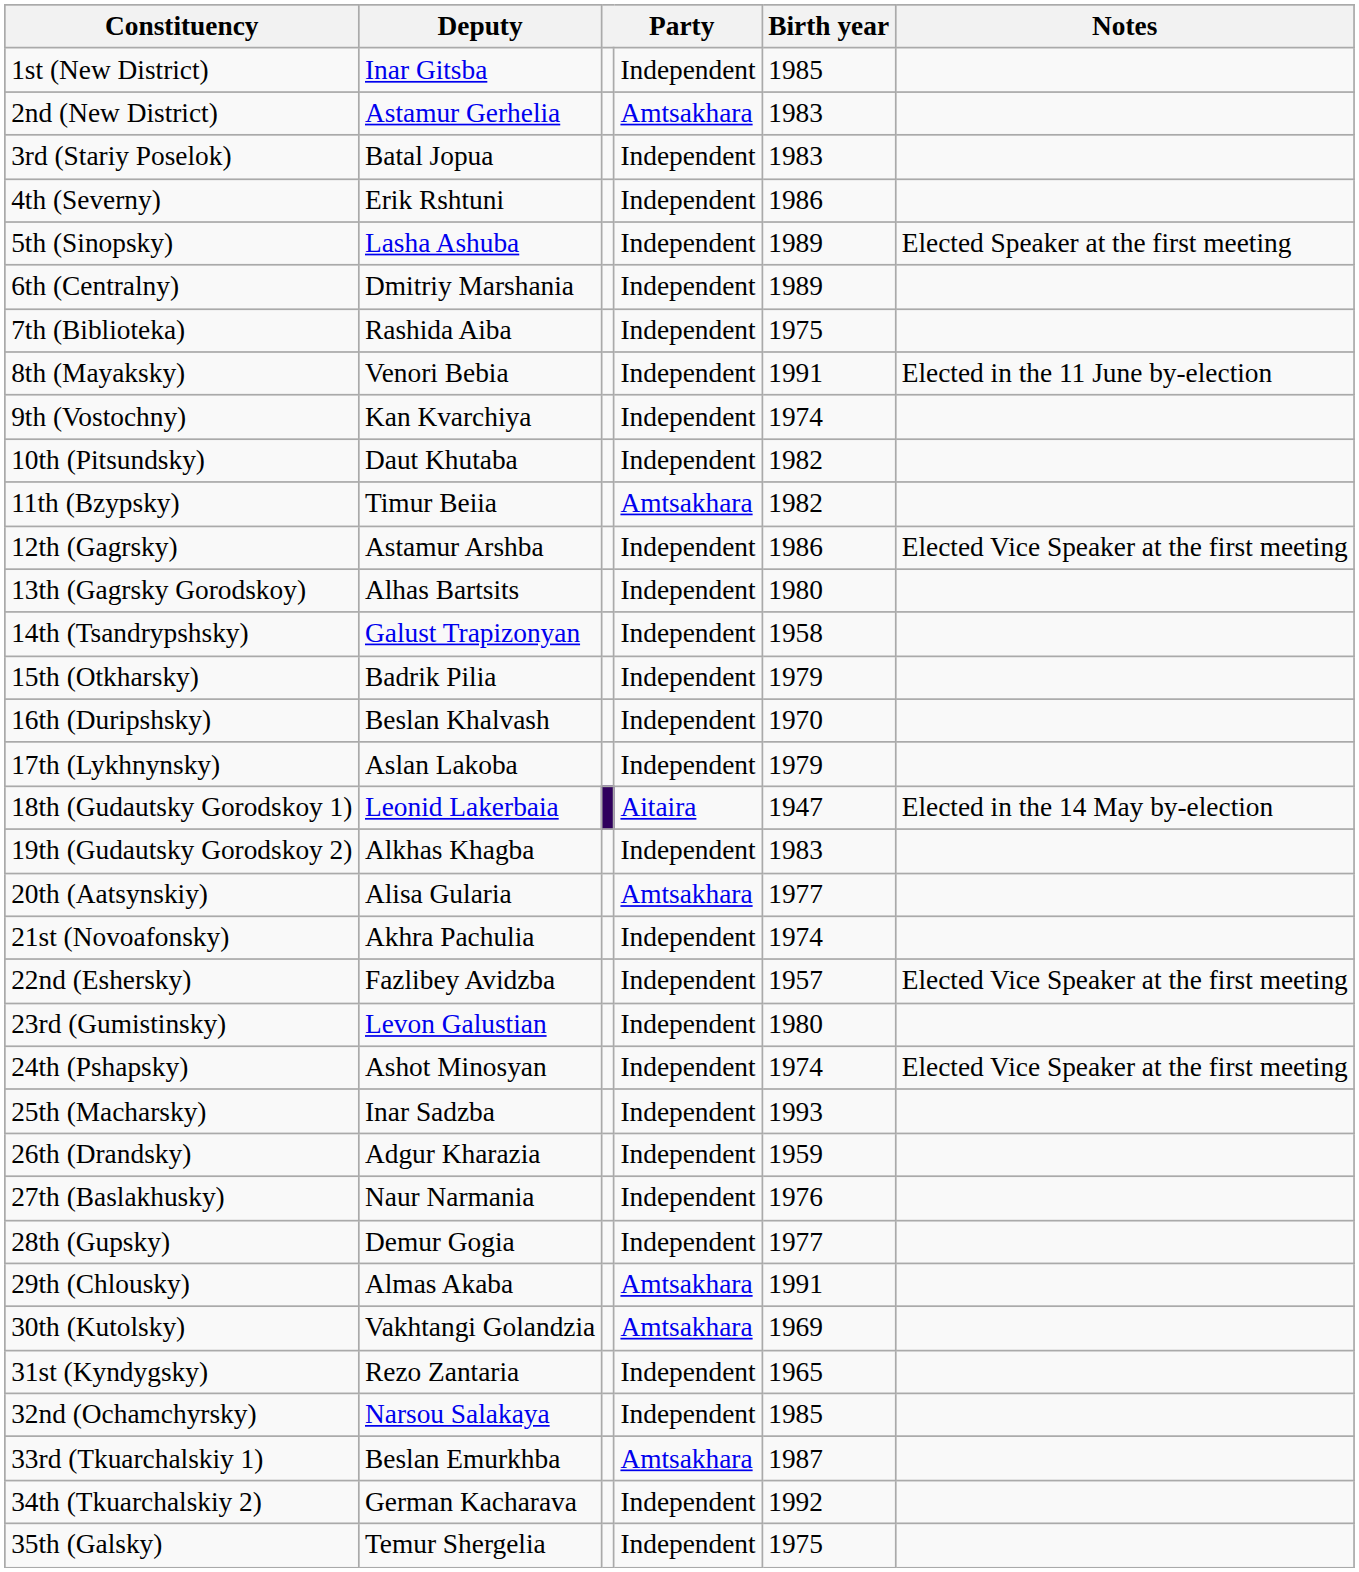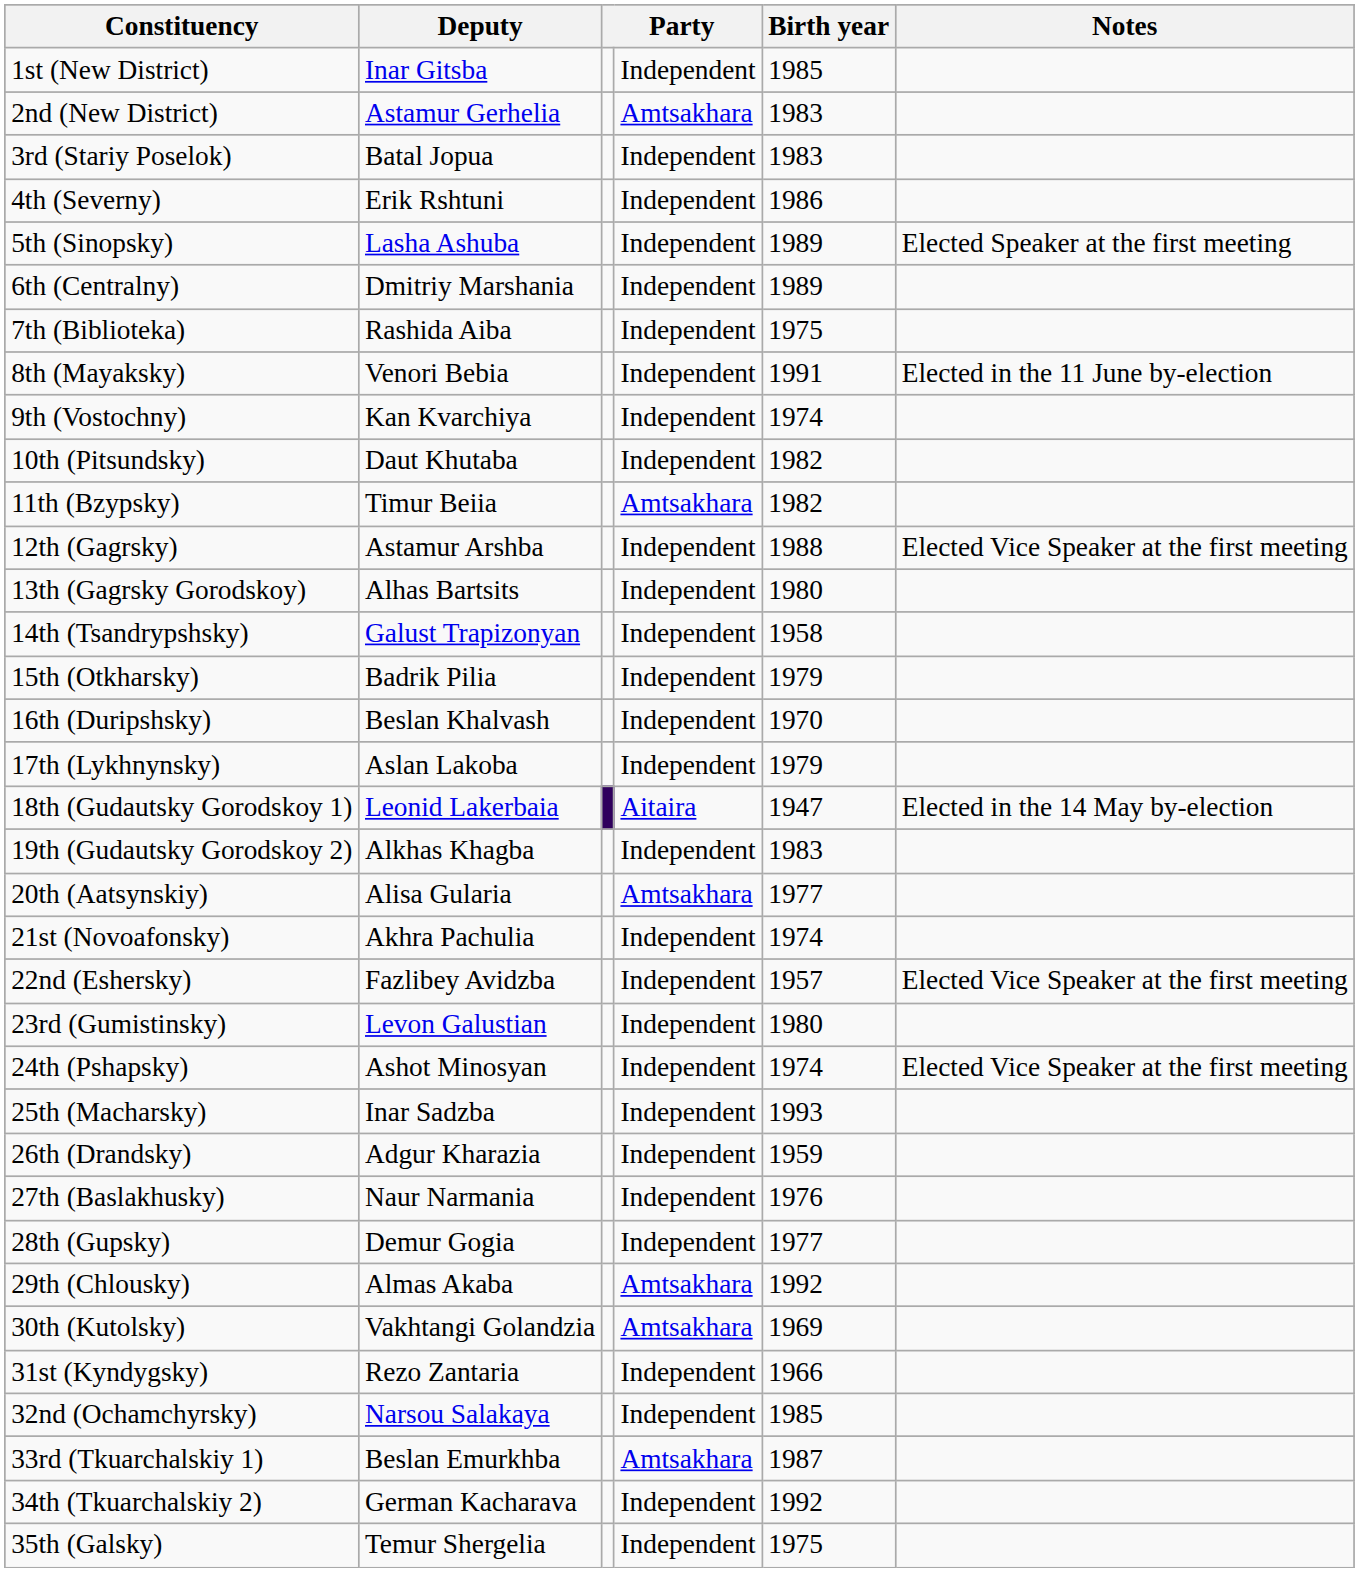(796, 546) 1986 -> (796, 546) 1988
(796, 1284) 1991 -> (796, 1284) 1992
(796, 1371) 1965 -> (796, 1371) 1966
